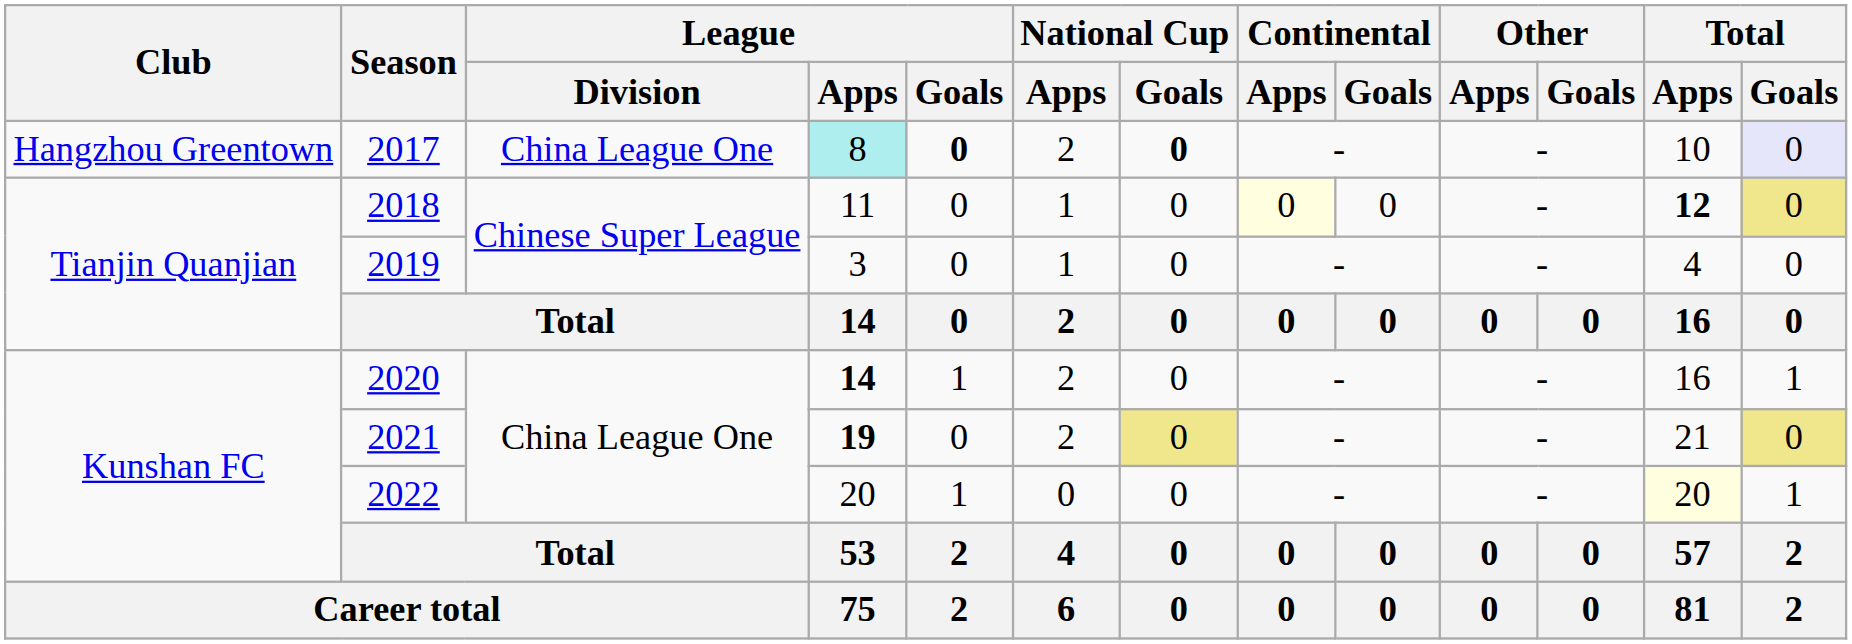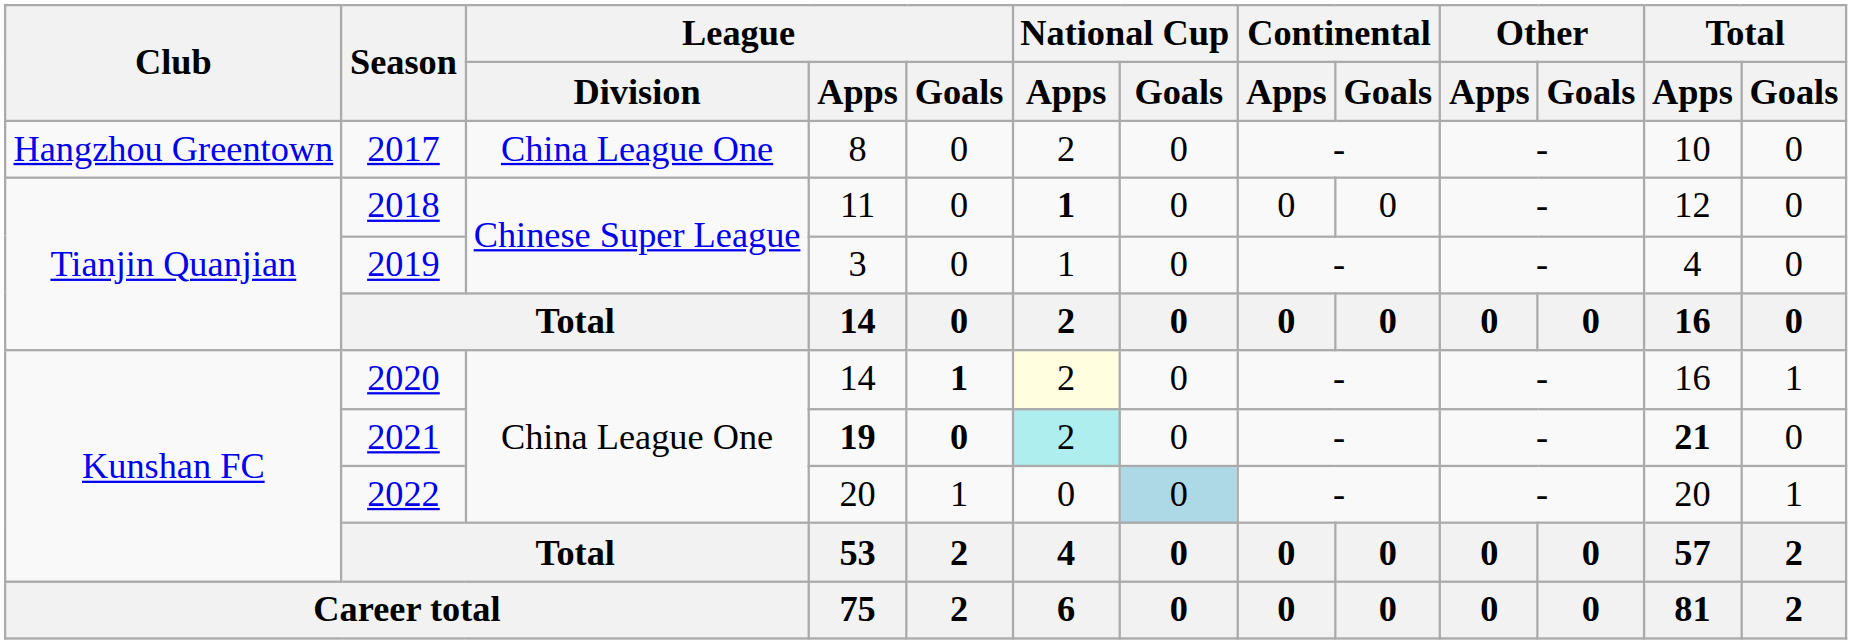(858, 148) paleturquoise background -> (858, 148) no background
(959, 148) bold -> (959, 148) normal
(1179, 148) bold -> (1179, 148) normal
(1794, 148) lavender background -> (1794, 148) no background
(1066, 206) normal -> (1066, 206) bold
(1286, 206) lightyellow background -> (1286, 206) no background
(1692, 206) bold -> (1692, 206) normal
(1794, 206) khaki background -> (1794, 206) no background
(858, 378) bold -> (858, 378) normal
(959, 378) normal -> (959, 378) bold
(1066, 378) no background -> (1066, 378) lightyellow background
(959, 436) normal -> (959, 436) bold
(1066, 436) no background -> (1066, 436) paleturquoise background
(1179, 436) khaki background -> (1179, 436) no background
(1692, 436) normal -> (1692, 436) bold
(1794, 436) khaki background -> (1794, 436) no background
(1179, 494) no background -> (1179, 494) lightblue background
(1692, 494) lightyellow background -> (1692, 494) no background
